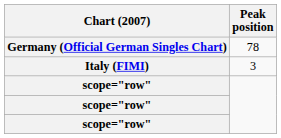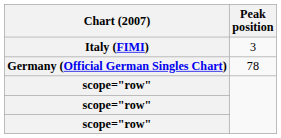rows swapped: (117, 66) <-> (117, 47)
